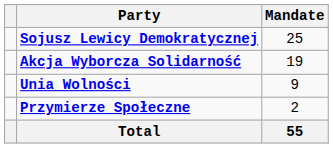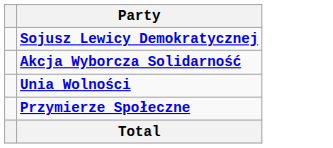- column: (295, 16)
